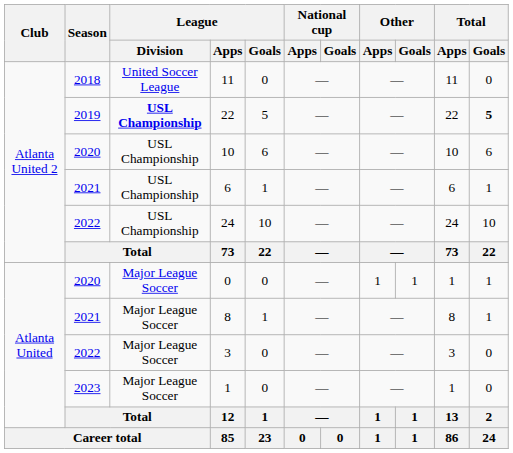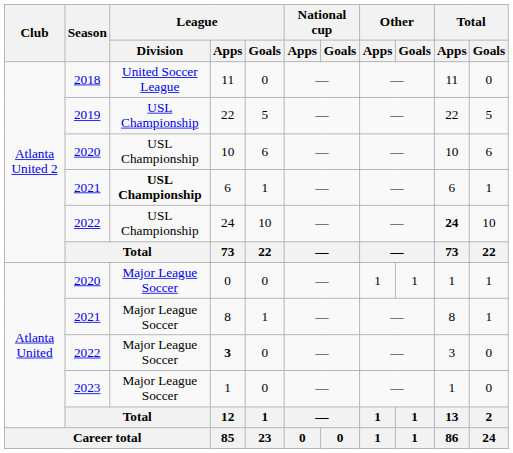(160, 115) bold -> (160, 115) normal
(489, 115) bold -> (489, 115) normal
(160, 187) normal -> (160, 187) bold
(452, 223) normal -> (452, 223) bold
(228, 352) normal -> (228, 352) bold
